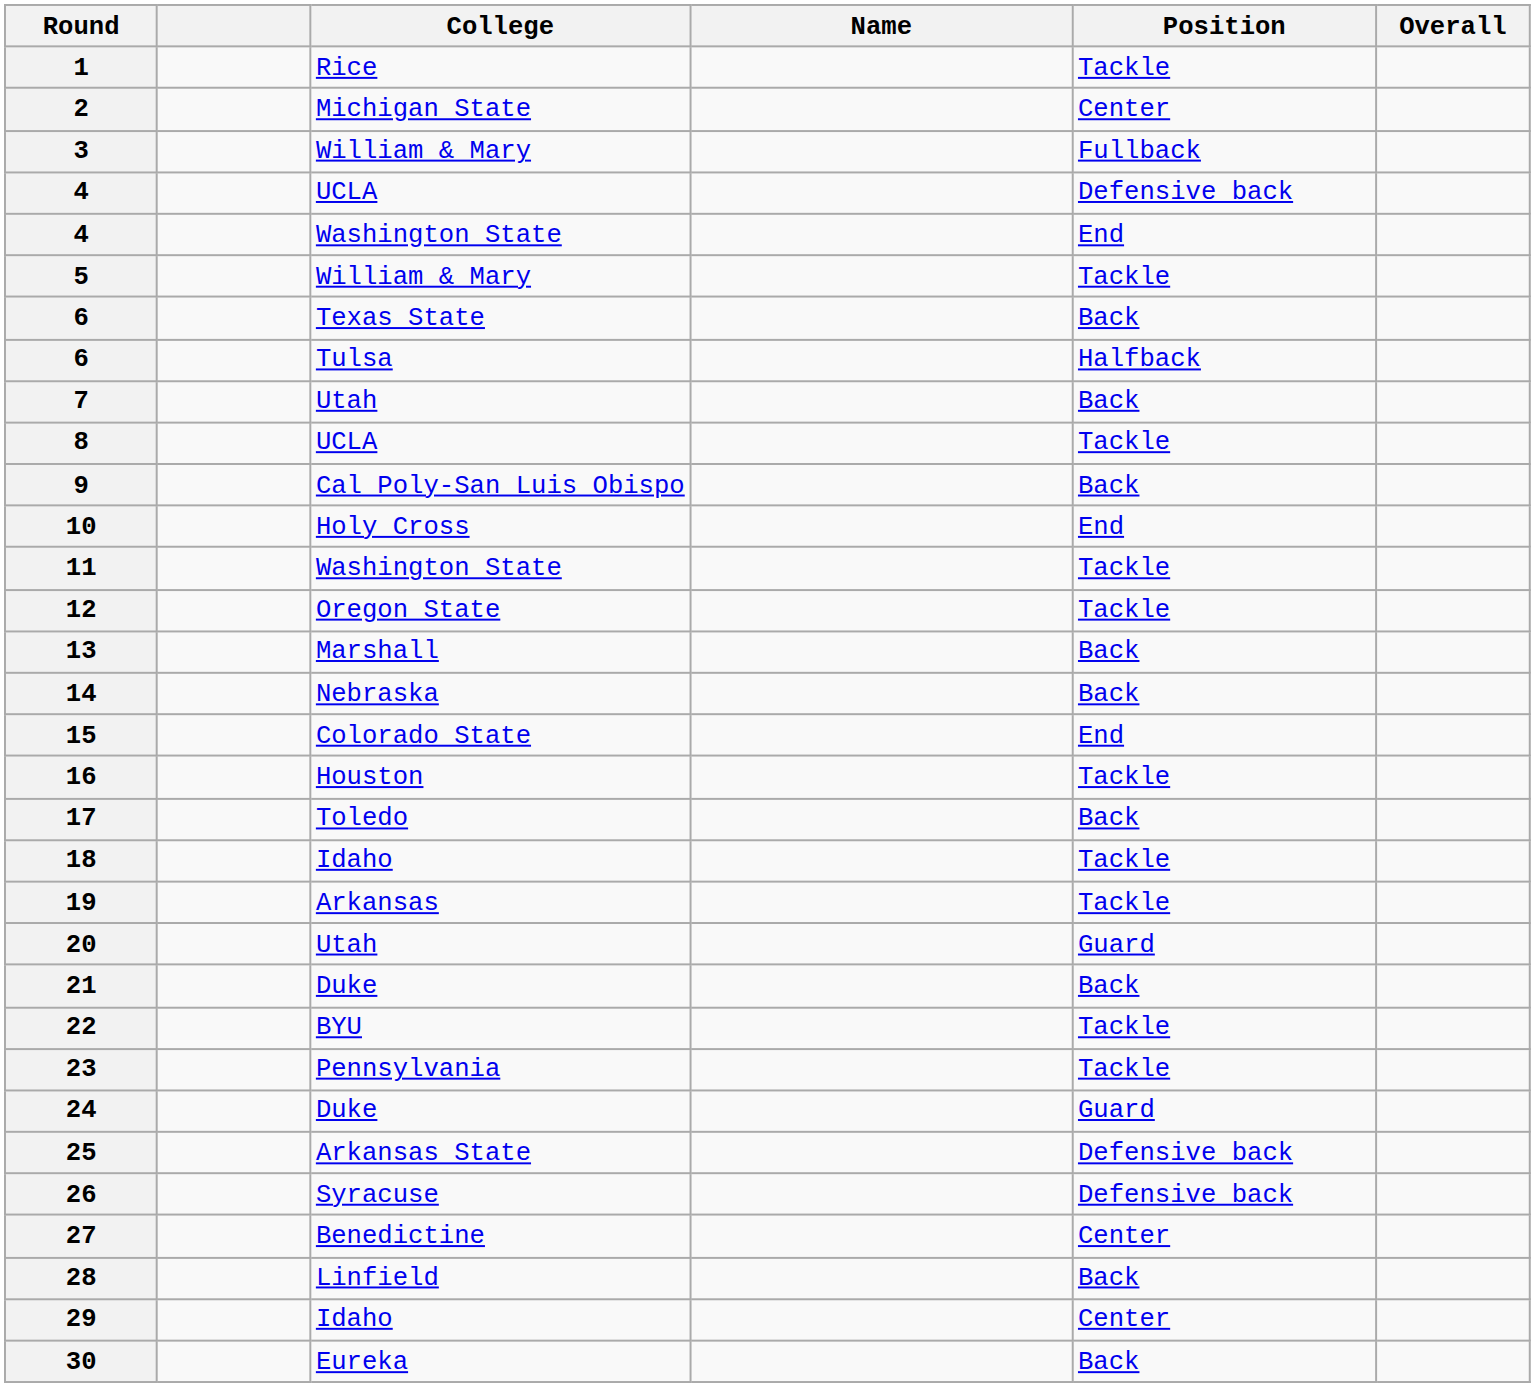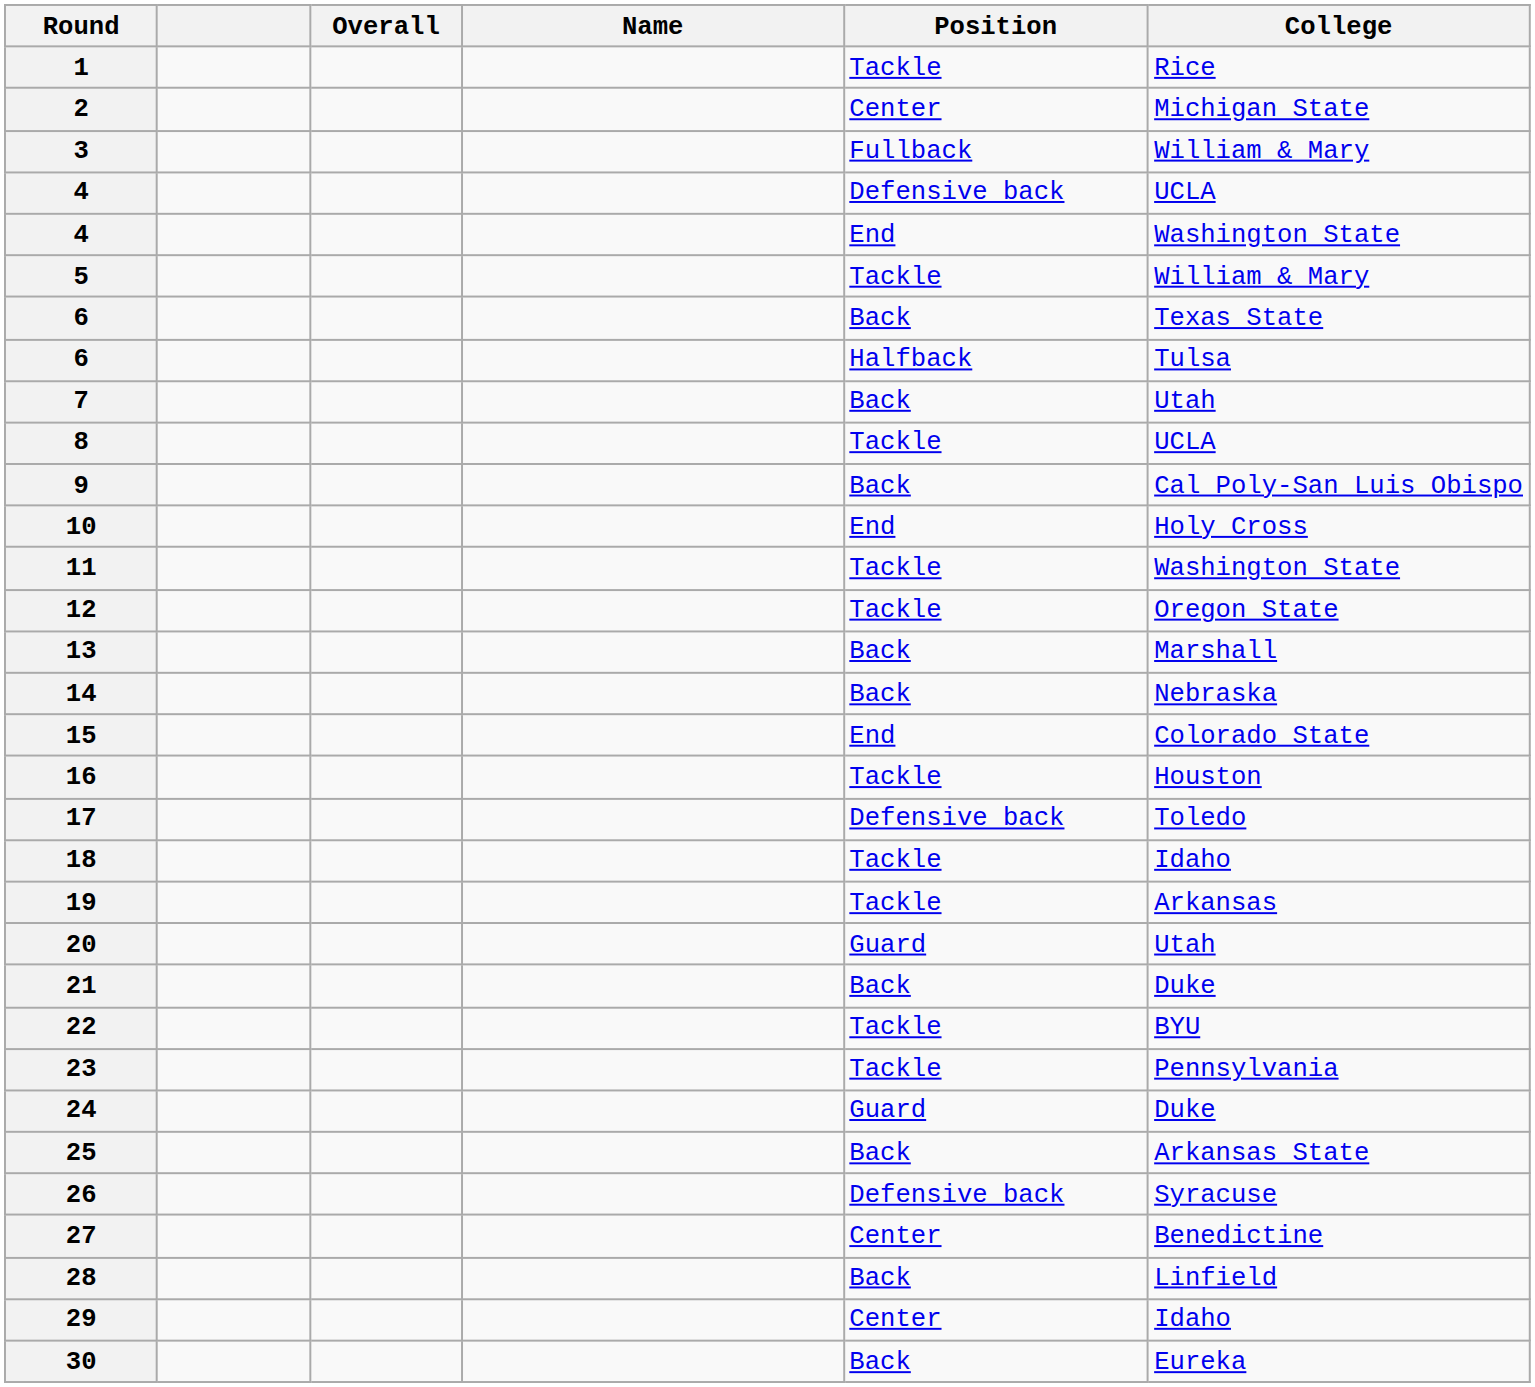columns swapped: (1453, 26) <-> (500, 26)
(1109, 819) Back -> (957, 819) Defensive back
(1186, 1153) Defensive back -> (880, 1153) Back
